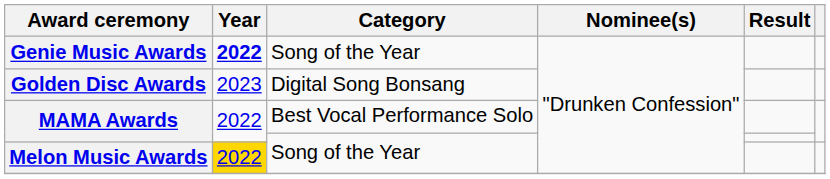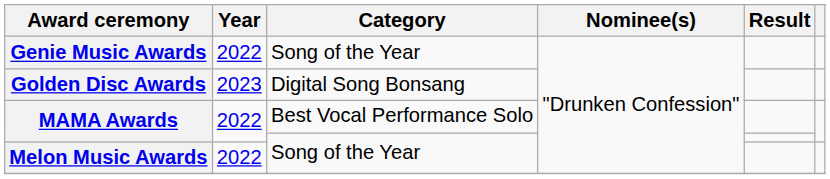(239, 52) bold -> (239, 52) normal
(239, 157) gold background -> (239, 157) no background
